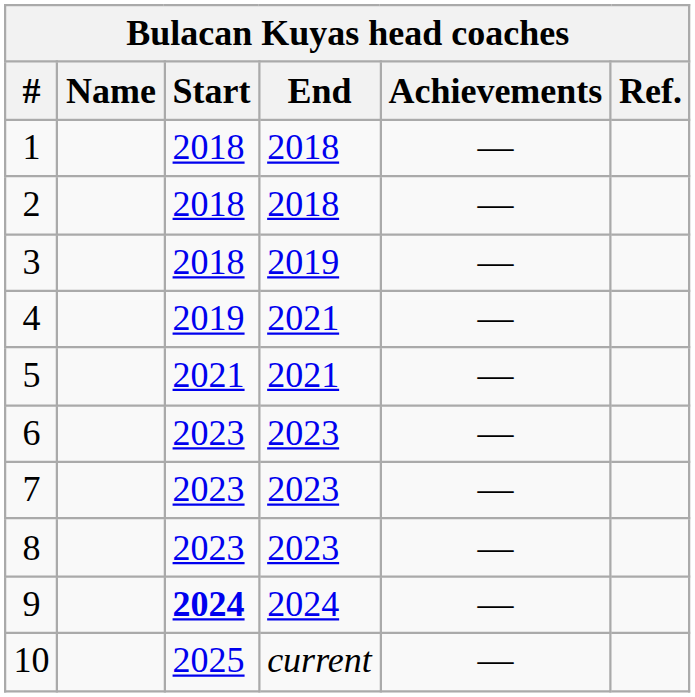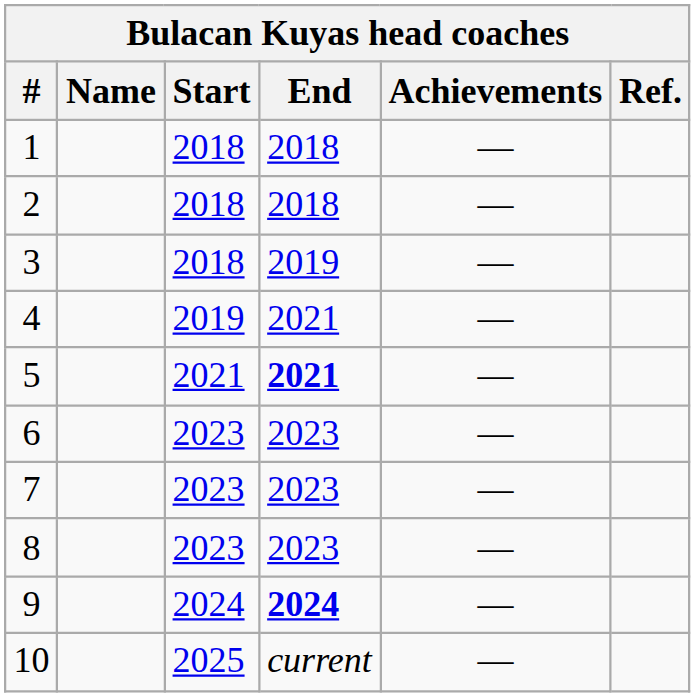(303, 375) normal -> (303, 375) bold
(209, 603) bold -> (209, 603) normal
(303, 603) normal -> (303, 603) bold
